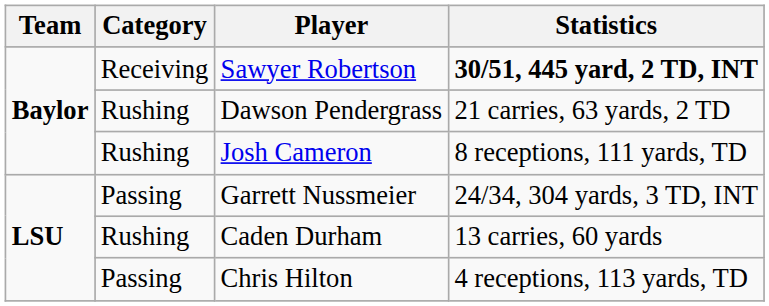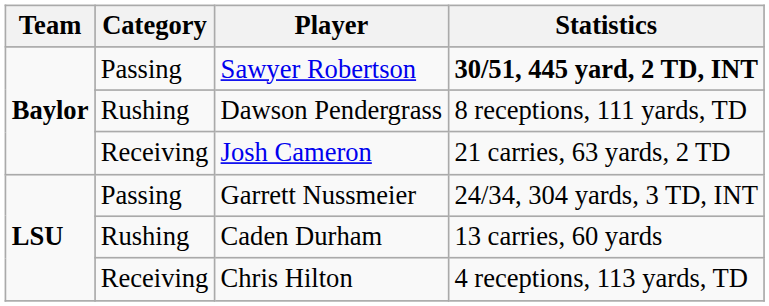(155, 68) Receiving -> (141, 68) Passing
(592, 110) 21 carries, 63 yards, 2 TD -> (601, 110) 8 receptions, 111 yards, TD
(145, 152) Rushing -> (155, 152) Receiving
(601, 152) 8 receptions, 111 yards, TD -> (592, 152) 21 carries, 63 yards, 2 TD
(141, 278) Passing -> (155, 278) Receiving
